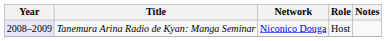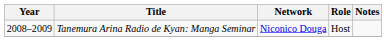(29, 28) lavender background -> (29, 28) no background
